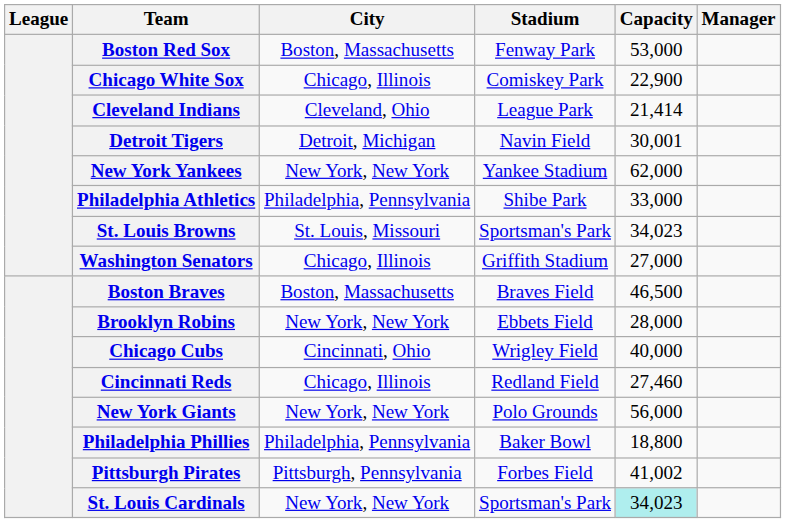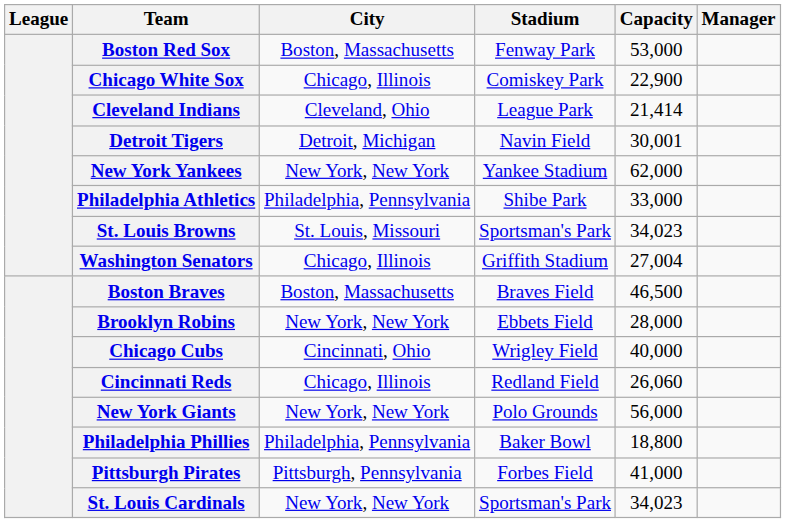(656, 261) 27,000 -> (656, 261) 27,004
(656, 381) 27,460 -> (656, 381) 26,060
(656, 472) 41,002 -> (656, 472) 41,000
(656, 502) paleturquoise background -> (656, 502) no background
